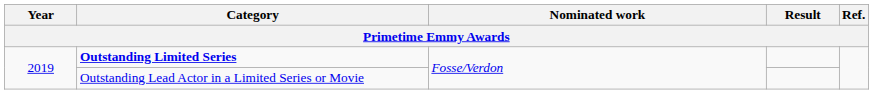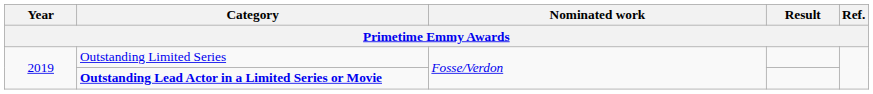(158, 57) bold -> (153, 57) normal
(222, 78) normal -> (231, 78) bold
